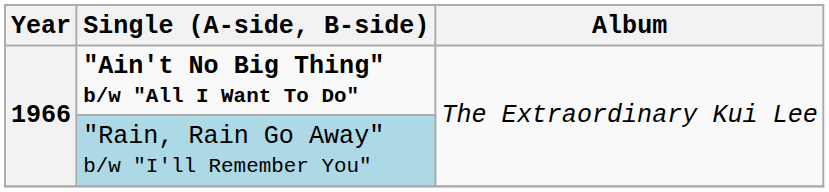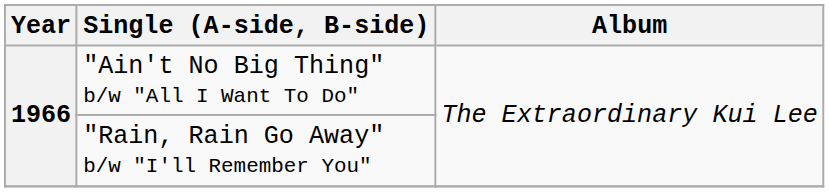(234, 81) bold -> (234, 80) normal
(234, 150) lightblue background -> (234, 150) no background
